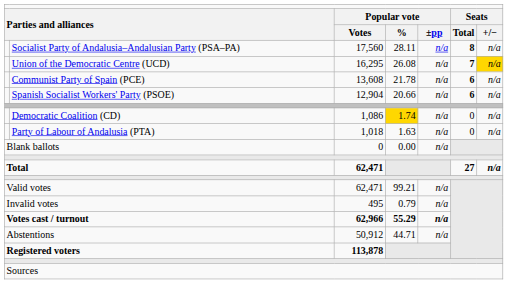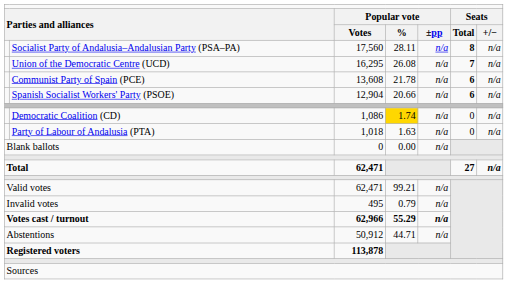(494, 64) gold background -> (494, 64) no background
